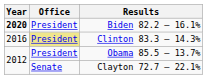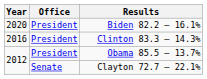(17, 25) bold -> (17, 25) normal
(54, 39) khaki background -> (54, 39) no background
